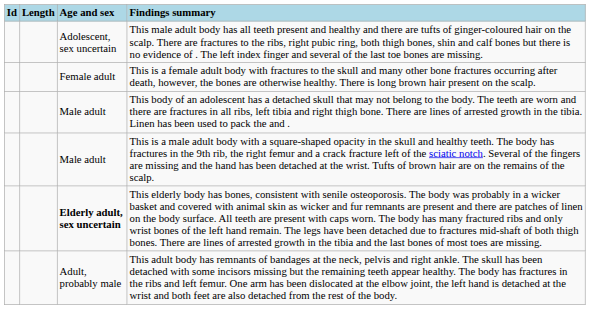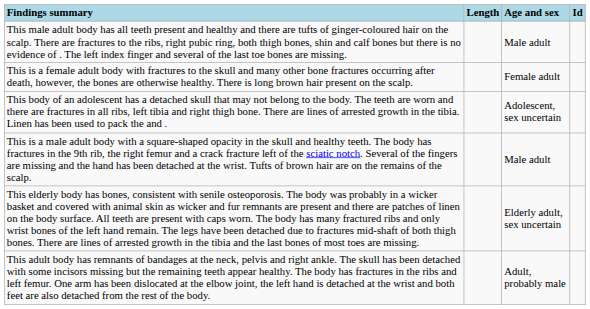columns swapped: (12, 13) <-> (173, 13)
(88, 42) Adolescent, sex uncertain -> (527, 42) Male adult
(83, 112) Male adult -> (533, 112) Adolescent, sex uncertain
(91, 218) bold -> (533, 218) normal
